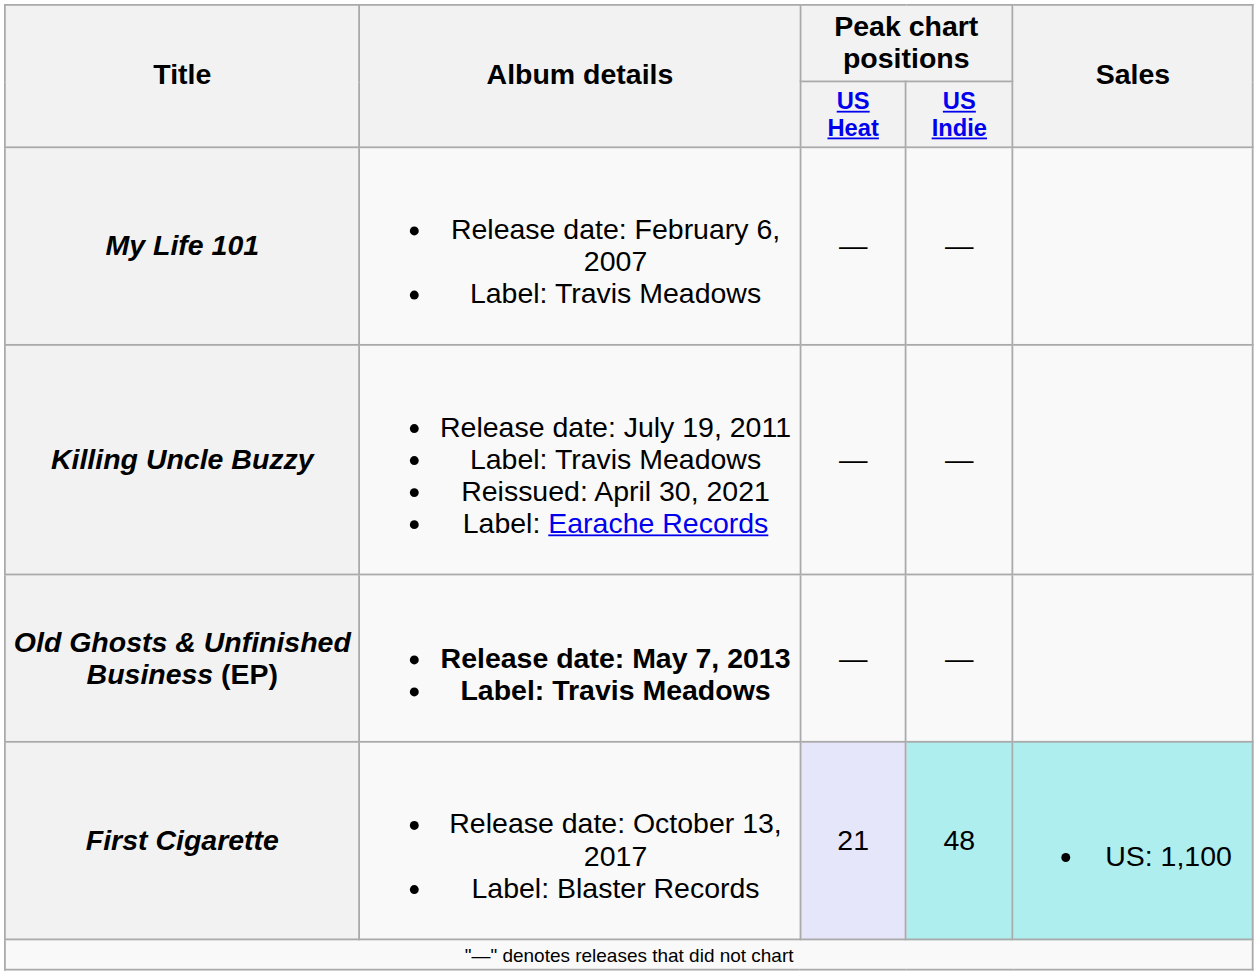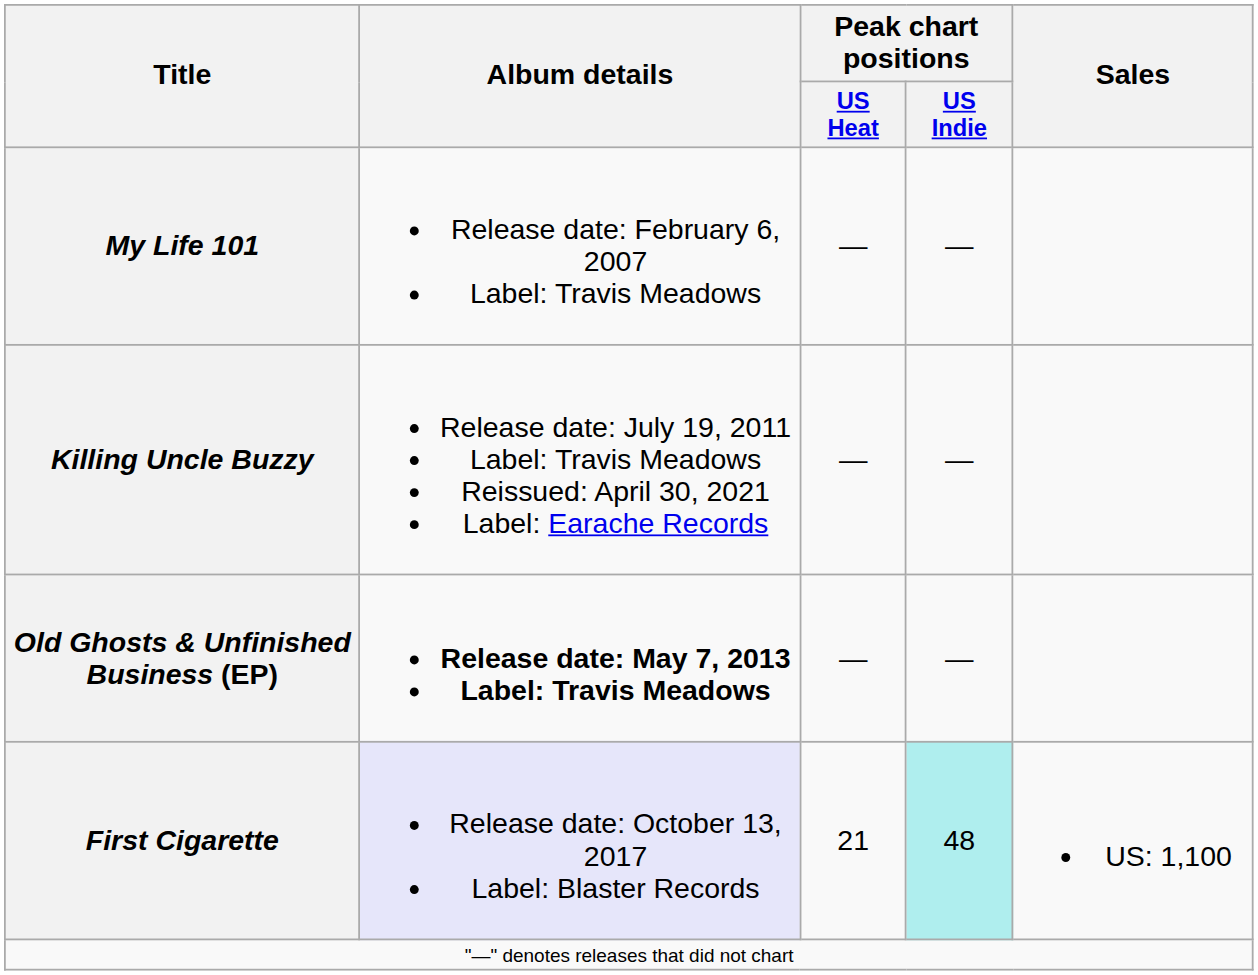(580, 857) no background -> (580, 857) lavender background
(853, 840) lavender background -> (853, 840) no background
(1133, 857) paleturquoise background -> (1133, 857) no background
